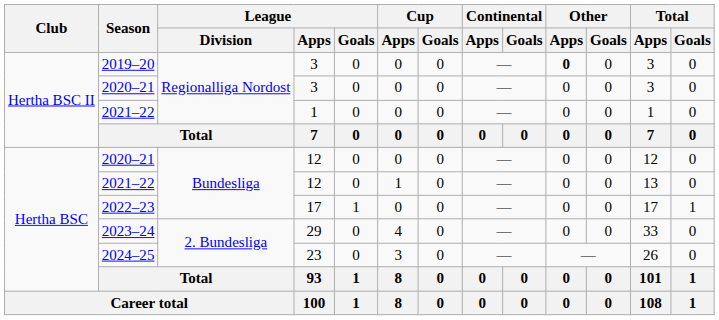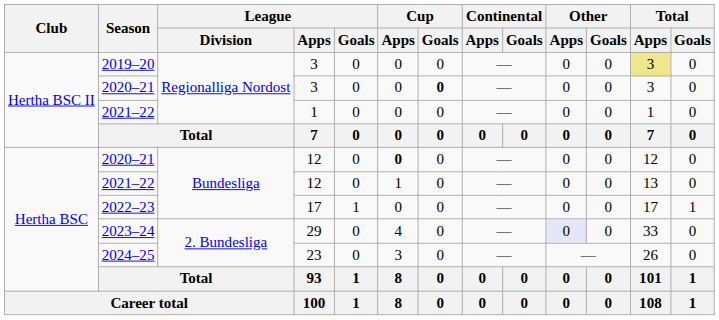(566, 64) bold -> (566, 64) normal
(650, 64) no background -> (650, 64) khaki background
(440, 87) normal -> (440, 87) bold
(398, 159) normal -> (398, 159) bold
(566, 231) no background -> (566, 231) lavender background
